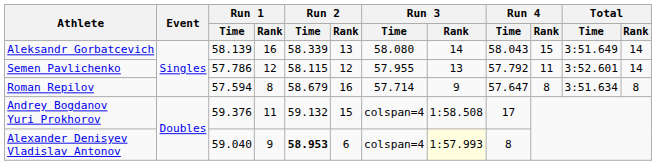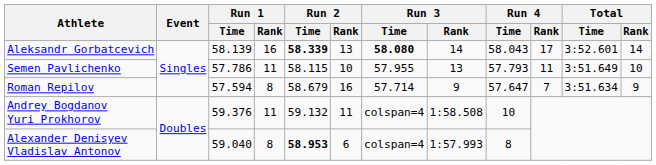(308, 50) normal -> (308, 50) bold
(394, 50) normal -> (394, 50) bold
(546, 50) 15 -> (546, 50) 17
(591, 50) 3:51.649 -> (591, 50) 3:52.601
(270, 68) 12 -> (270, 68) 11
(346, 68) 12 -> (346, 68) 10
(508, 68) 57.792 -> (508, 68) 57.793
(591, 68) 3:52.601 -> (591, 68) 3:51.649
(636, 68) 14 -> (636, 68) 10
(546, 87) 8 -> (546, 87) 7
(636, 87) 8 -> (636, 87) 9
(346, 112) 15 -> (346, 112) 11
(508, 112) 17 -> (508, 112) 10
(270, 144) 9 -> (270, 144) 8
(456, 144) lightyellow background -> (456, 144) no background
